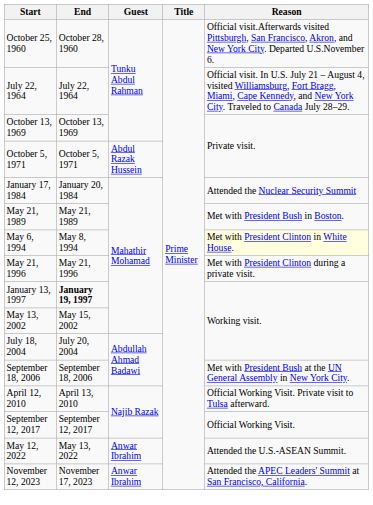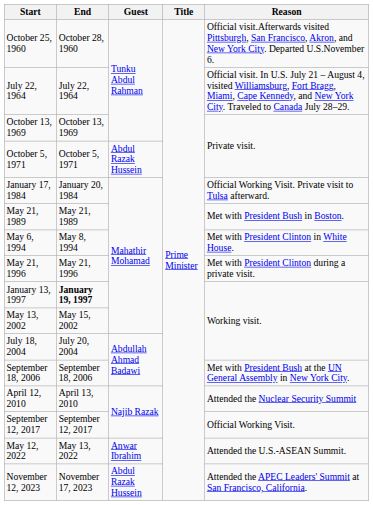(282, 190) Attended the Nuclear Security Summit -> (280, 190) Official Working Visit. Private visit to Tulsa afterward.
(277, 242) lightyellow background -> (277, 242) no background
(280, 399) Official Working Visit. Private visit to Tulsa afterward. -> (282, 399) Attended the Nuclear Security Summit
(126, 477) Anwar Ibrahim -> (126, 482) Abdul Razak Hussein
